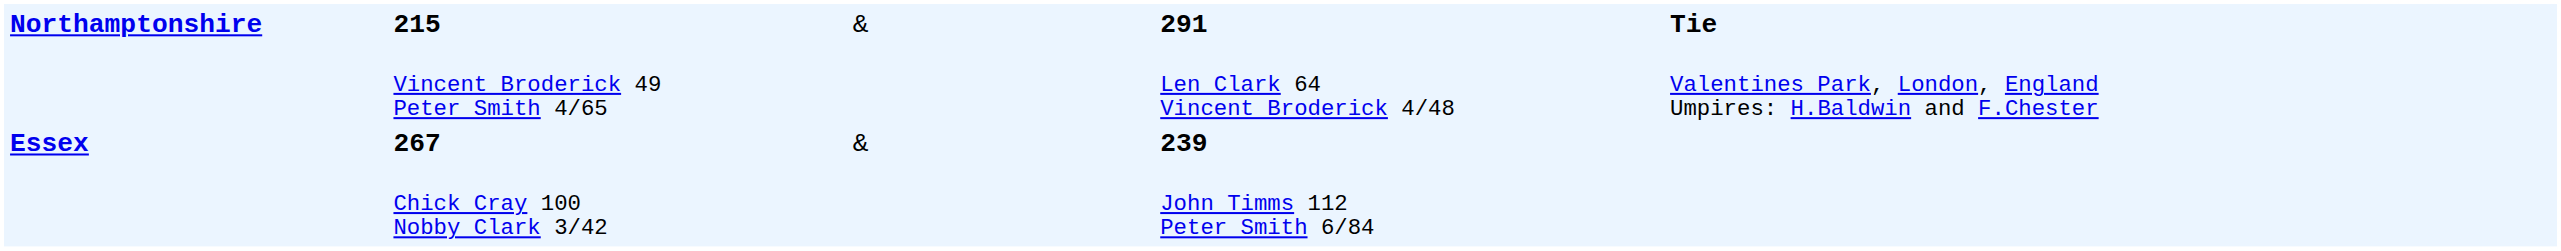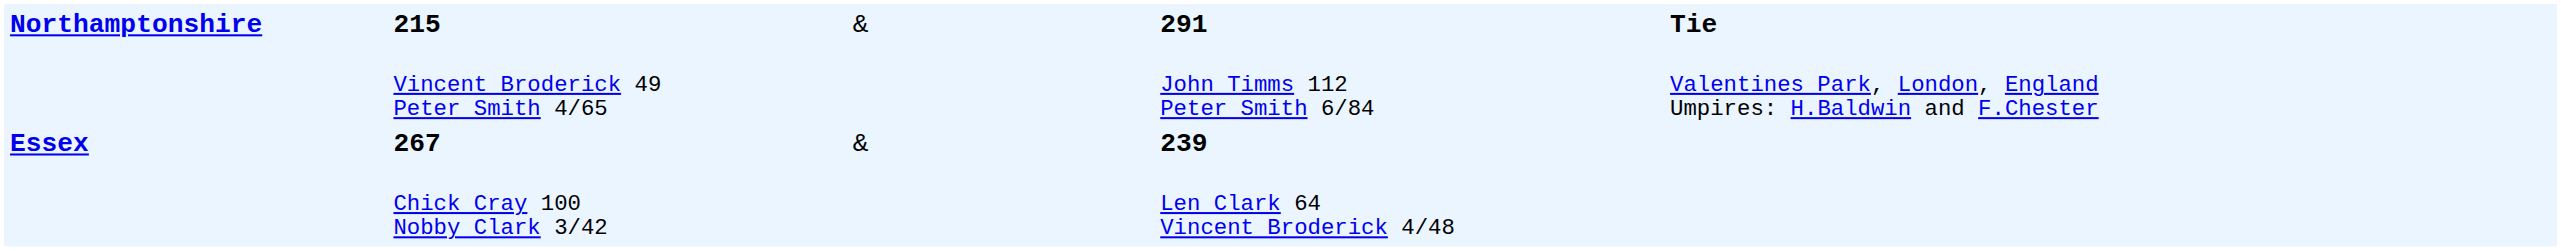(1308, 97) Len Clark 64 Vincent Broderick 4/48 -> (1267, 97) John Timms 112 Peter Smith 6/84
(1267, 216) John Timms 112 Peter Smith 6/84 -> (1308, 216) Len Clark 64 Vincent Broderick 4/48
